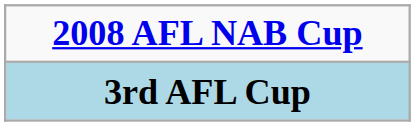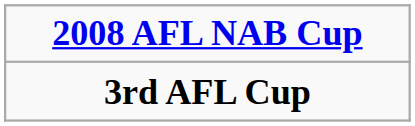(207, 90) lightblue background -> (207, 90) no background
